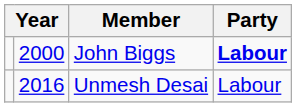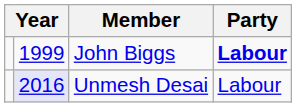(42, 53) 2000 -> (42, 53) 1999
(42, 85) no background -> (42, 85) lavender background
